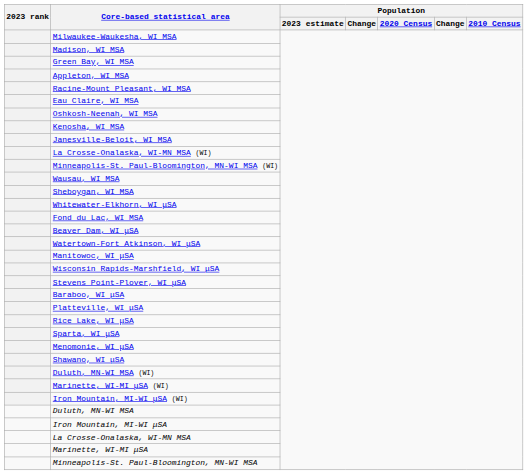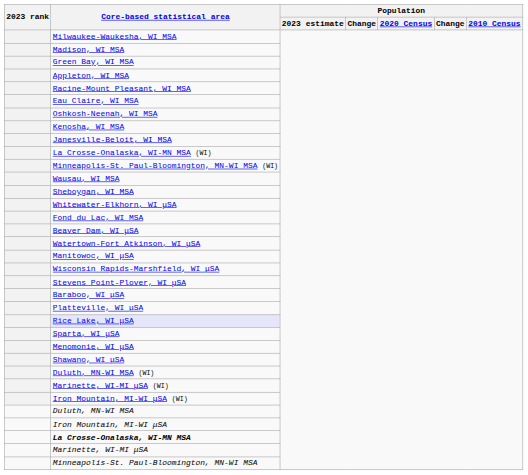(93, 321) no background -> (93, 321) lavender background
(122, 437) normal -> (122, 437) bold
